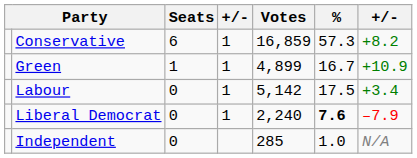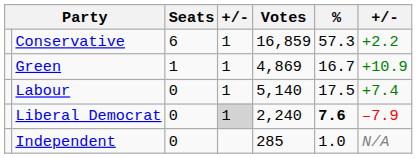(380, 42) +8.2 -> (380, 42) +2.2
(279, 67) 4,899 -> (279, 67) 4,869
(279, 91) 5,142 -> (279, 91) 5,140
(380, 91) +3.4 -> (380, 91) +7.4
(226, 116) no background -> (226, 116) lightgrey background
